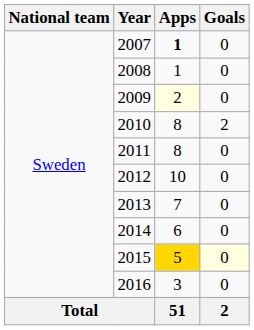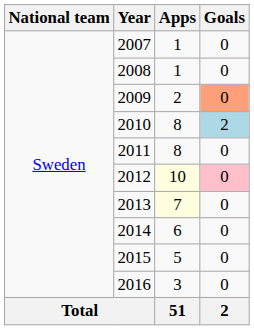(177, 44) bold -> (177, 44) normal
(177, 97) lightyellow background -> (177, 97) no background
(224, 97) no background -> (224, 97) lightsalmon background
(224, 124) no background -> (224, 124) lightblue background
(177, 177) no background -> (177, 177) lightyellow background
(224, 177) no background -> (224, 177) pink background
(177, 204) no background -> (177, 204) lightyellow background
(177, 257) gold background -> (177, 257) no background
(224, 257) lightyellow background -> (224, 257) no background
